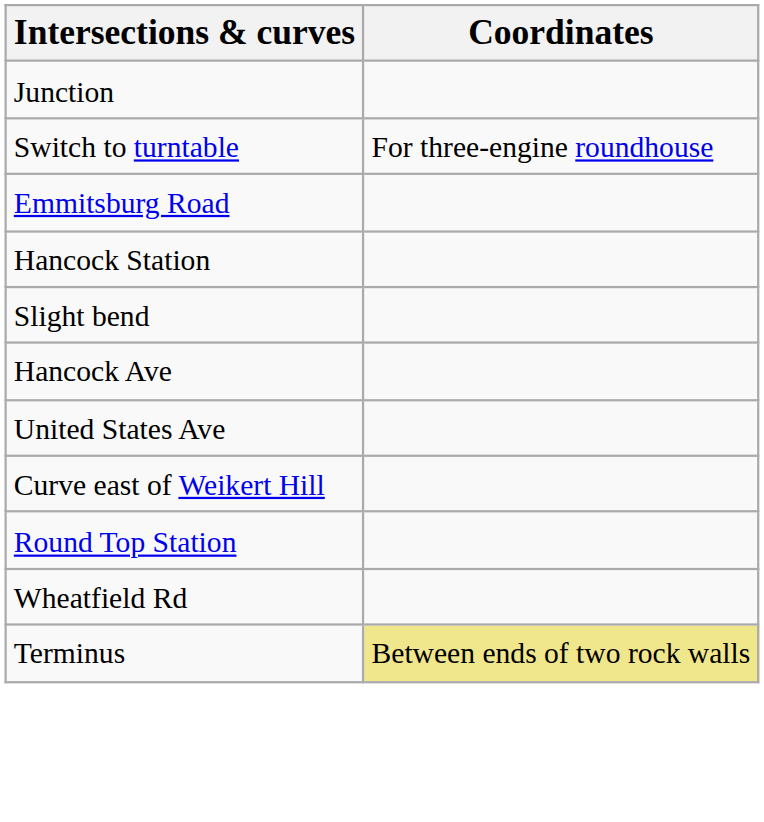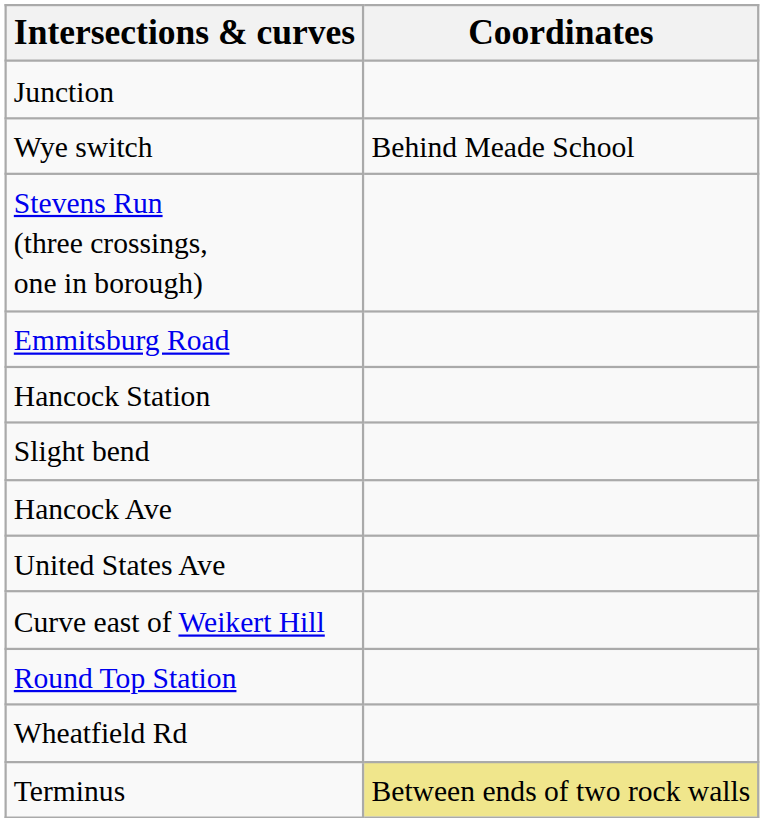- row: (126, 147)
+ row: (83, 147)
+ row: (111, 243)
